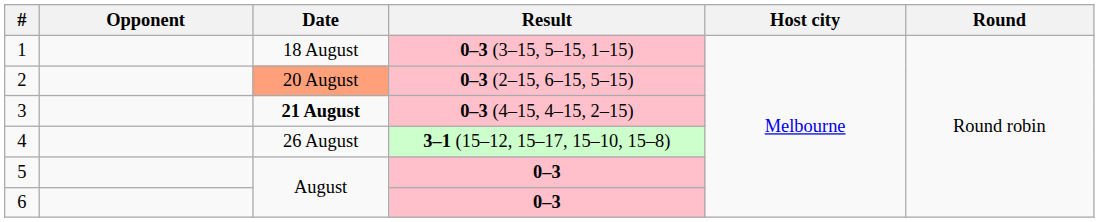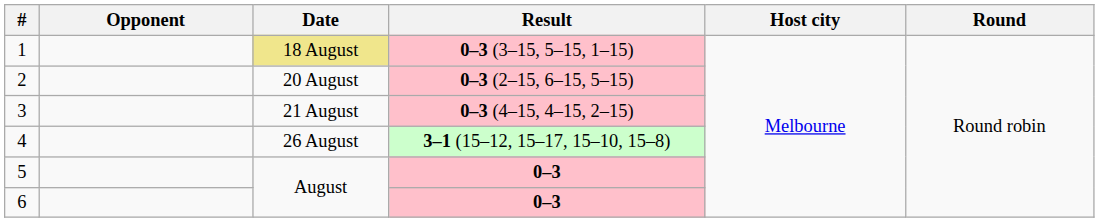(321, 50) no background -> (321, 50) khaki background
(321, 80) lightsalmon background -> (321, 80) no background
(321, 111) bold -> (321, 111) normal
